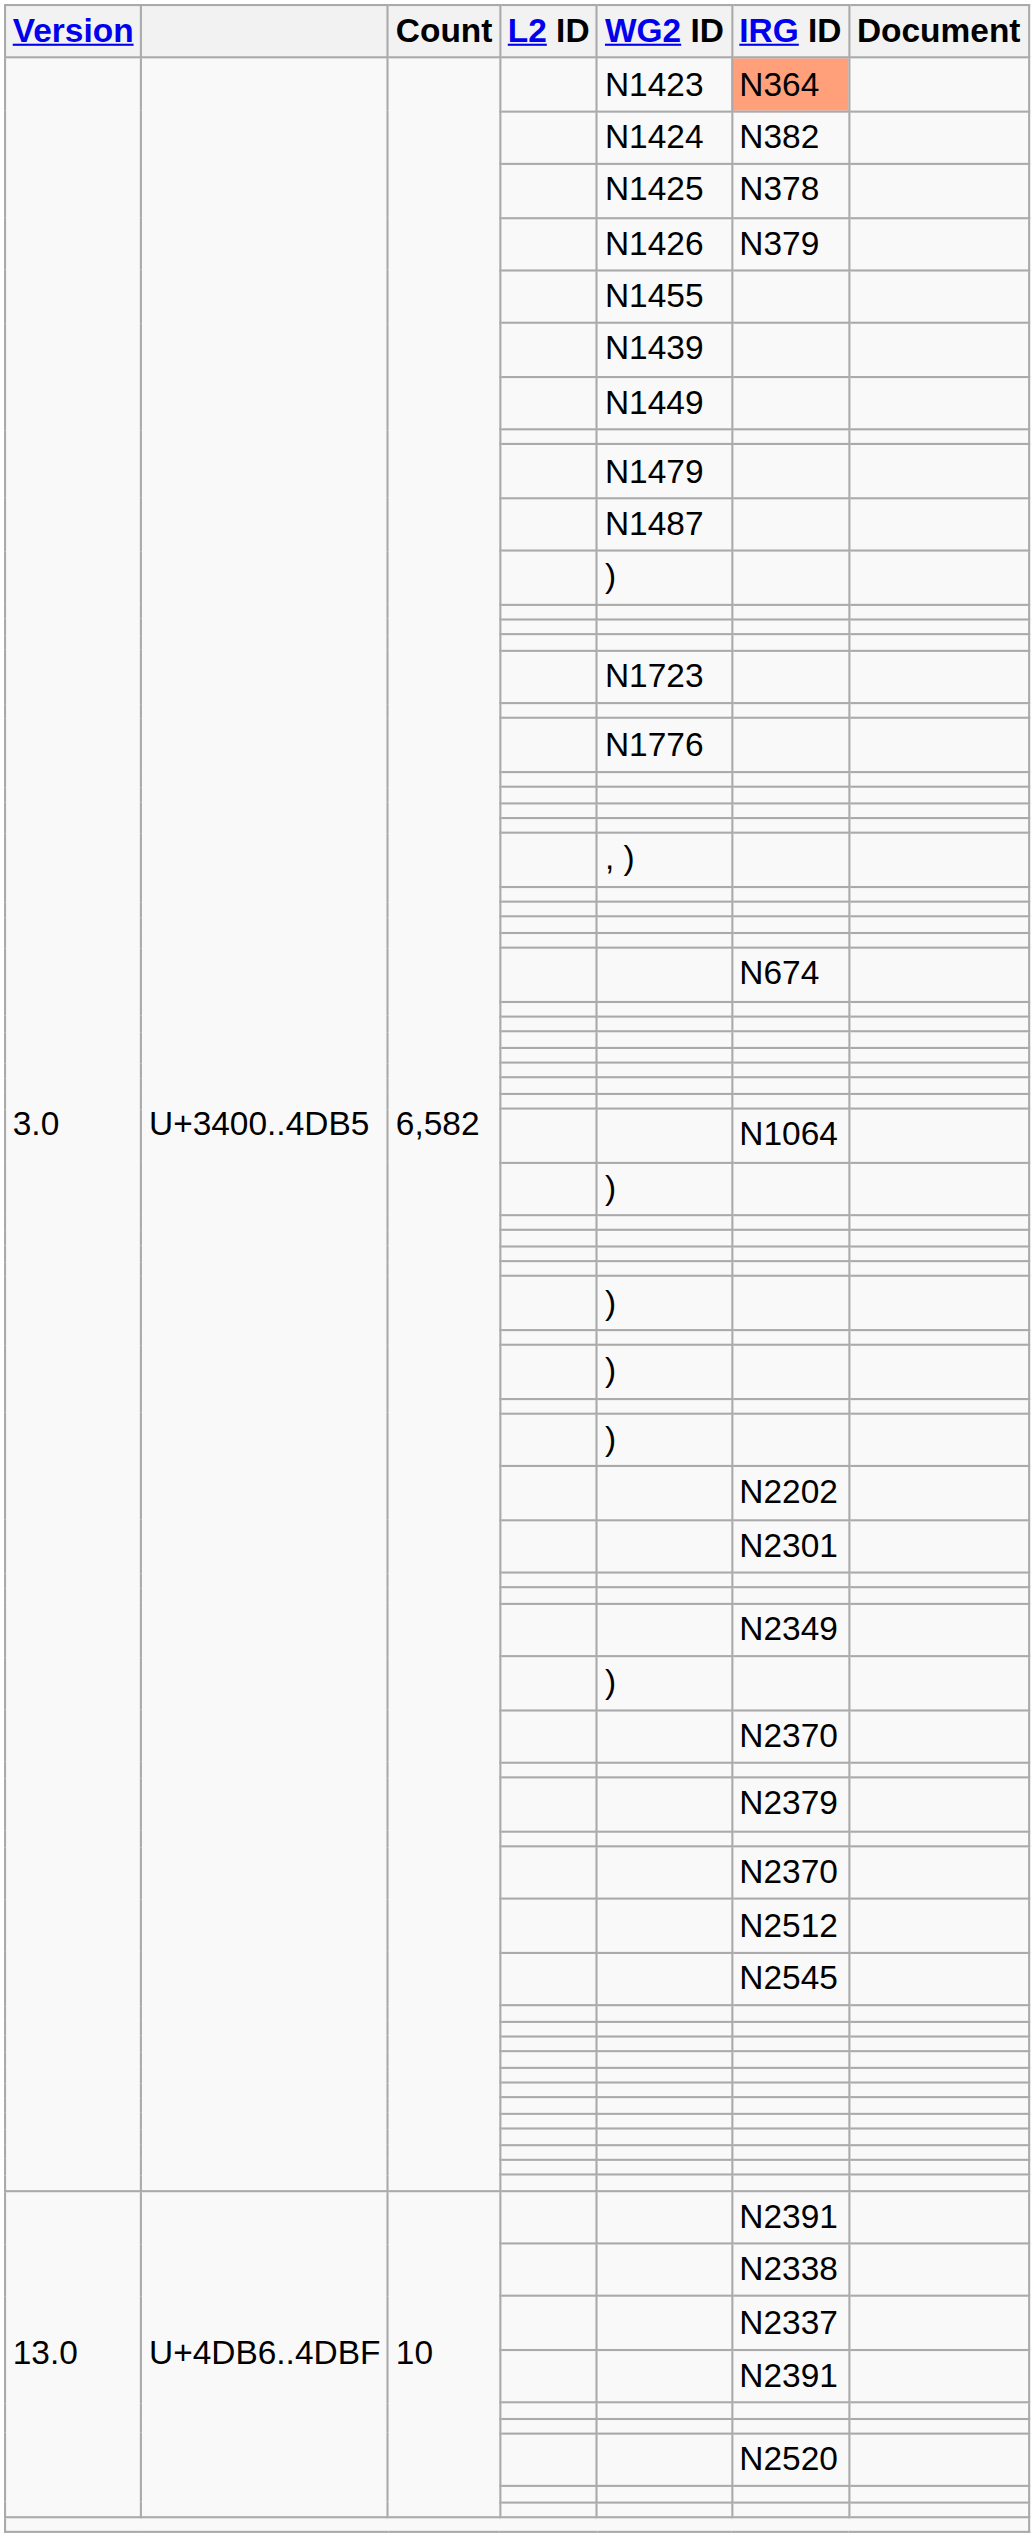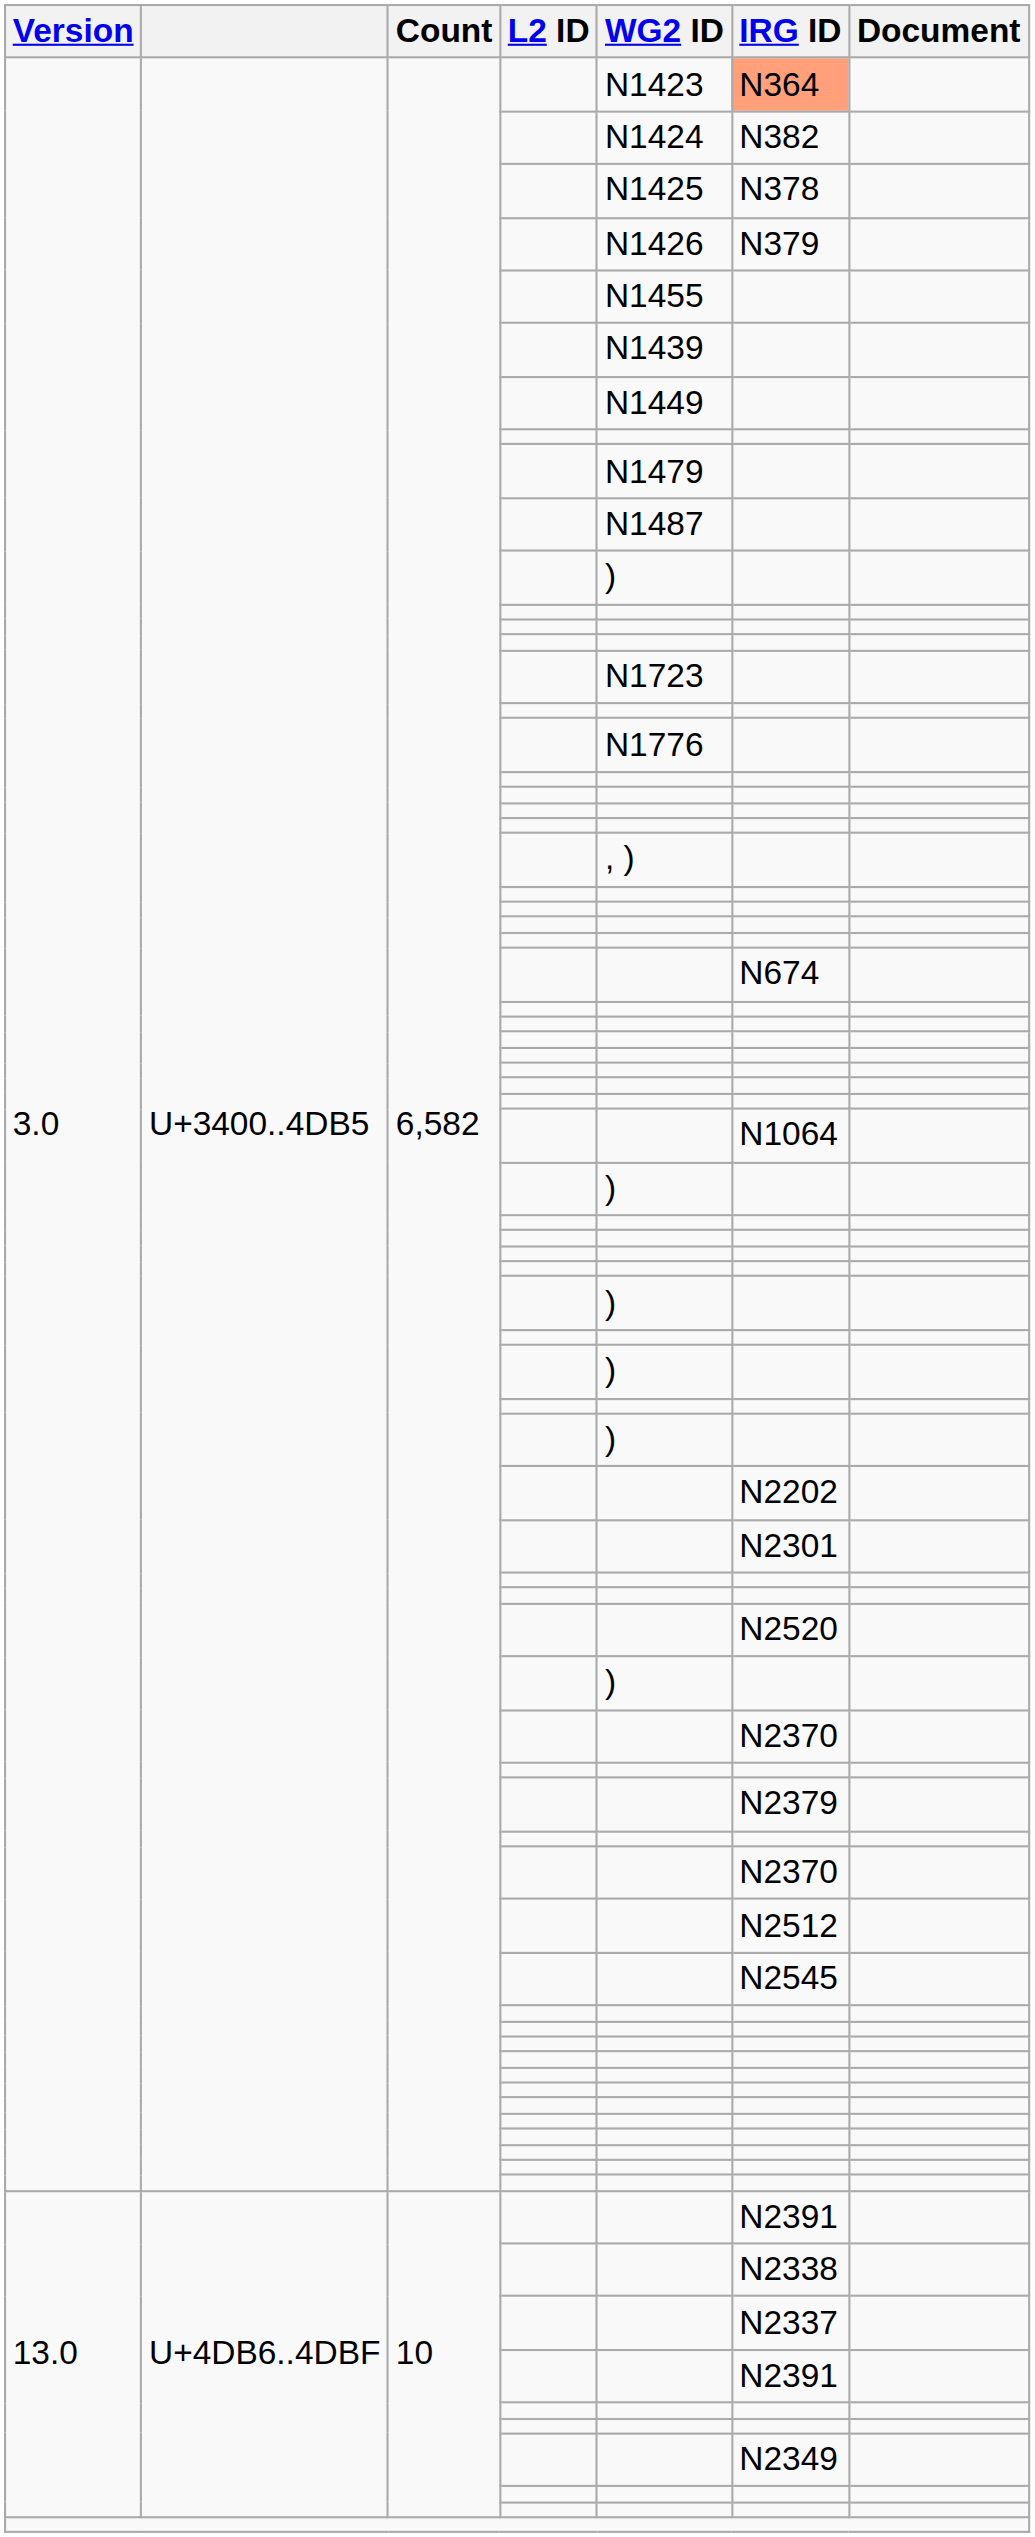(789, 1629) N2349 -> (789, 1629) N2520
(789, 2459) N2520 -> (789, 2459) N2349
